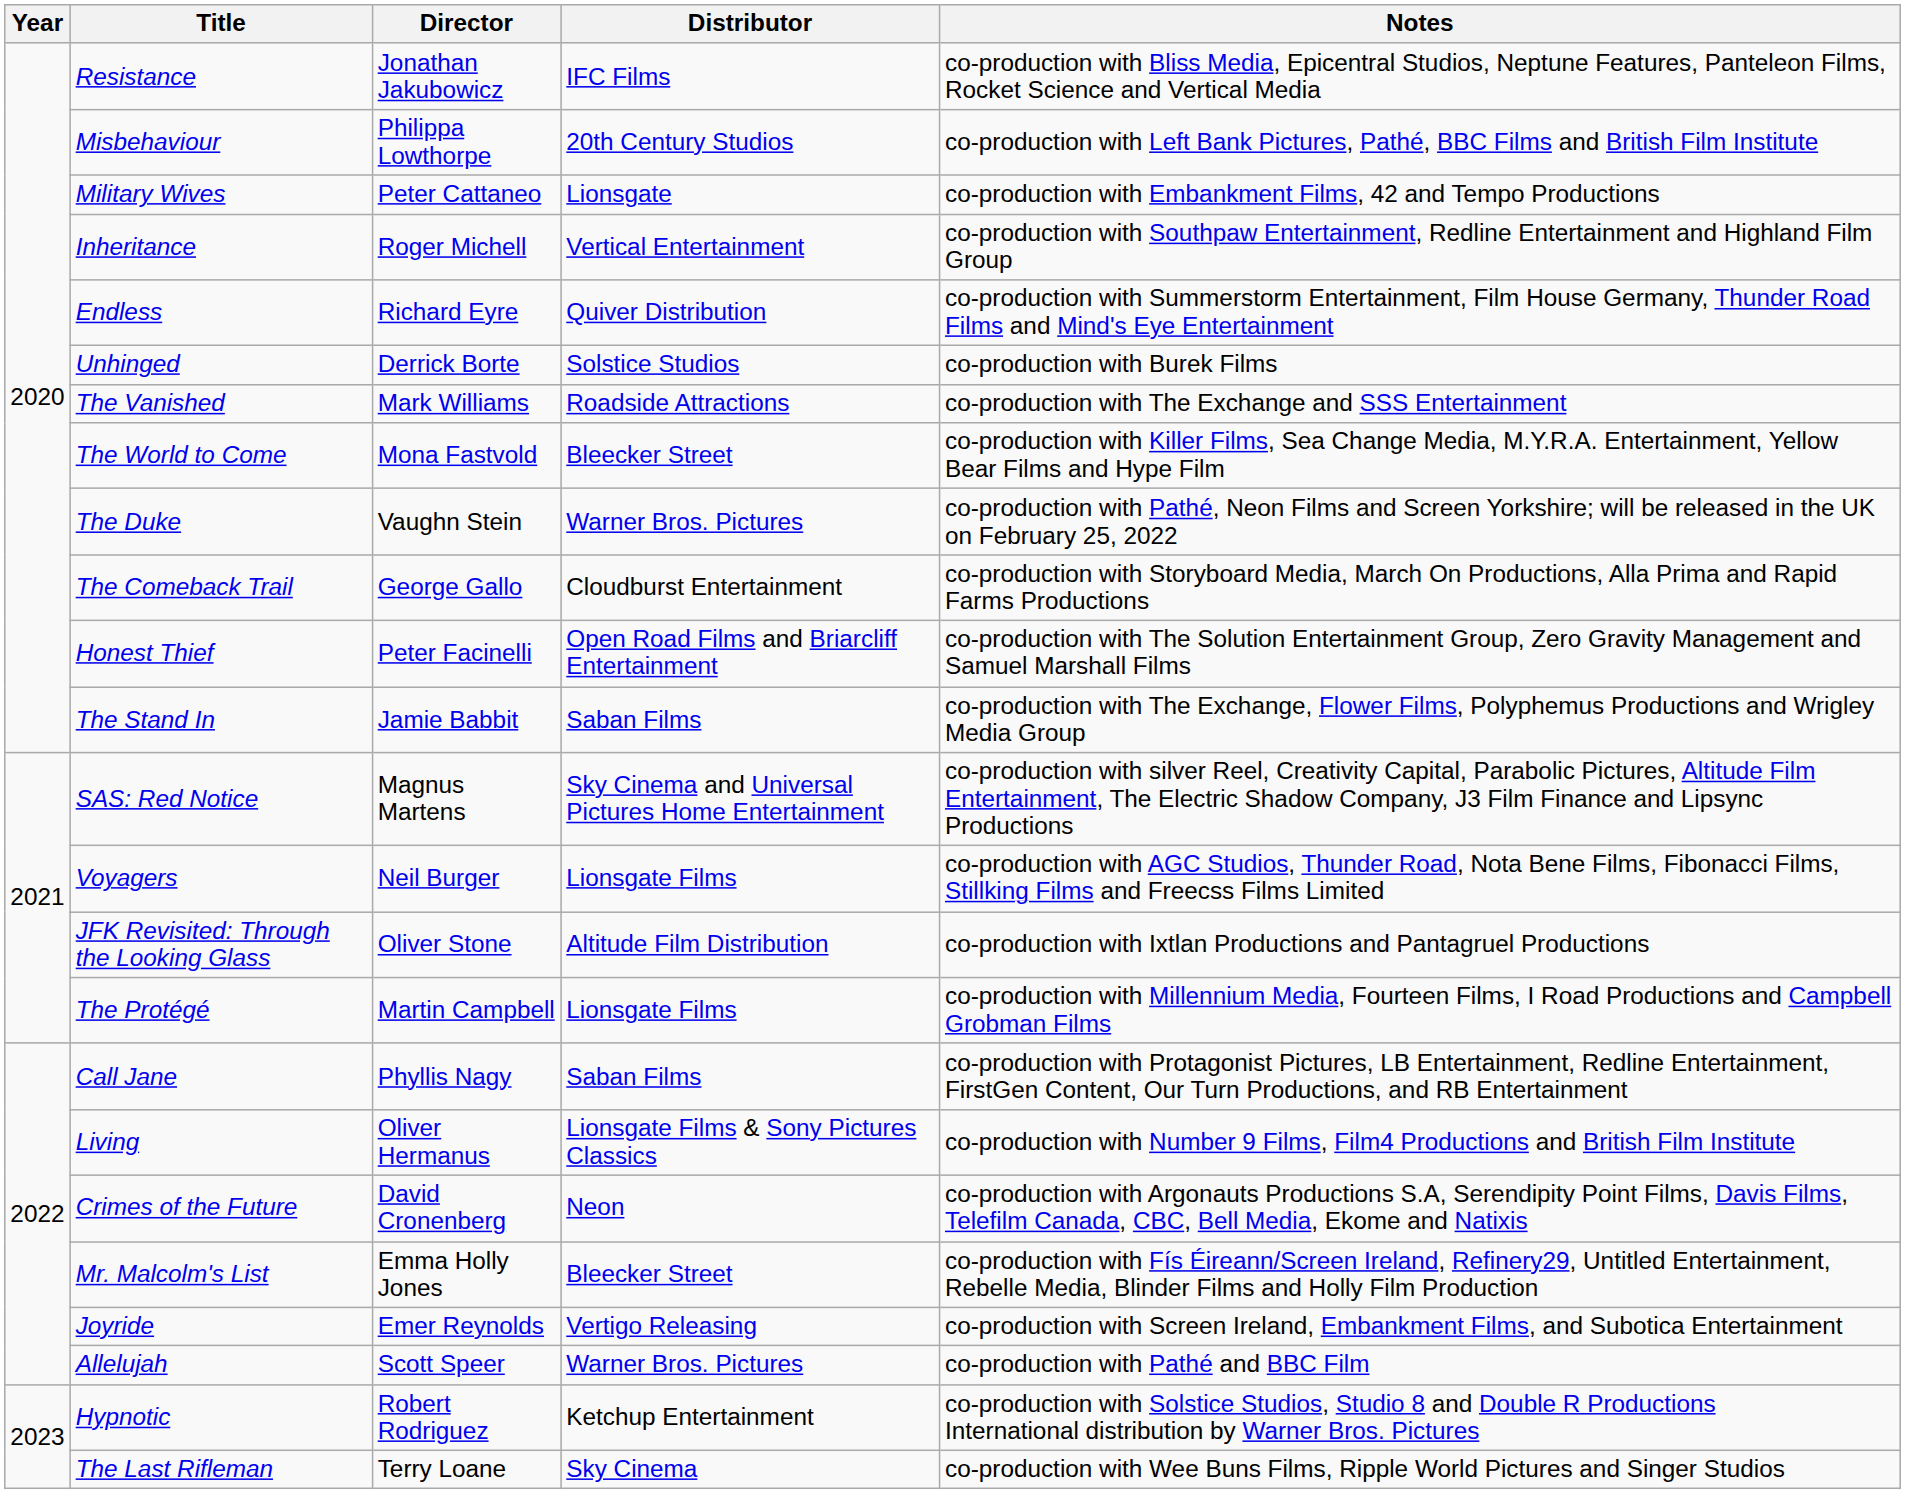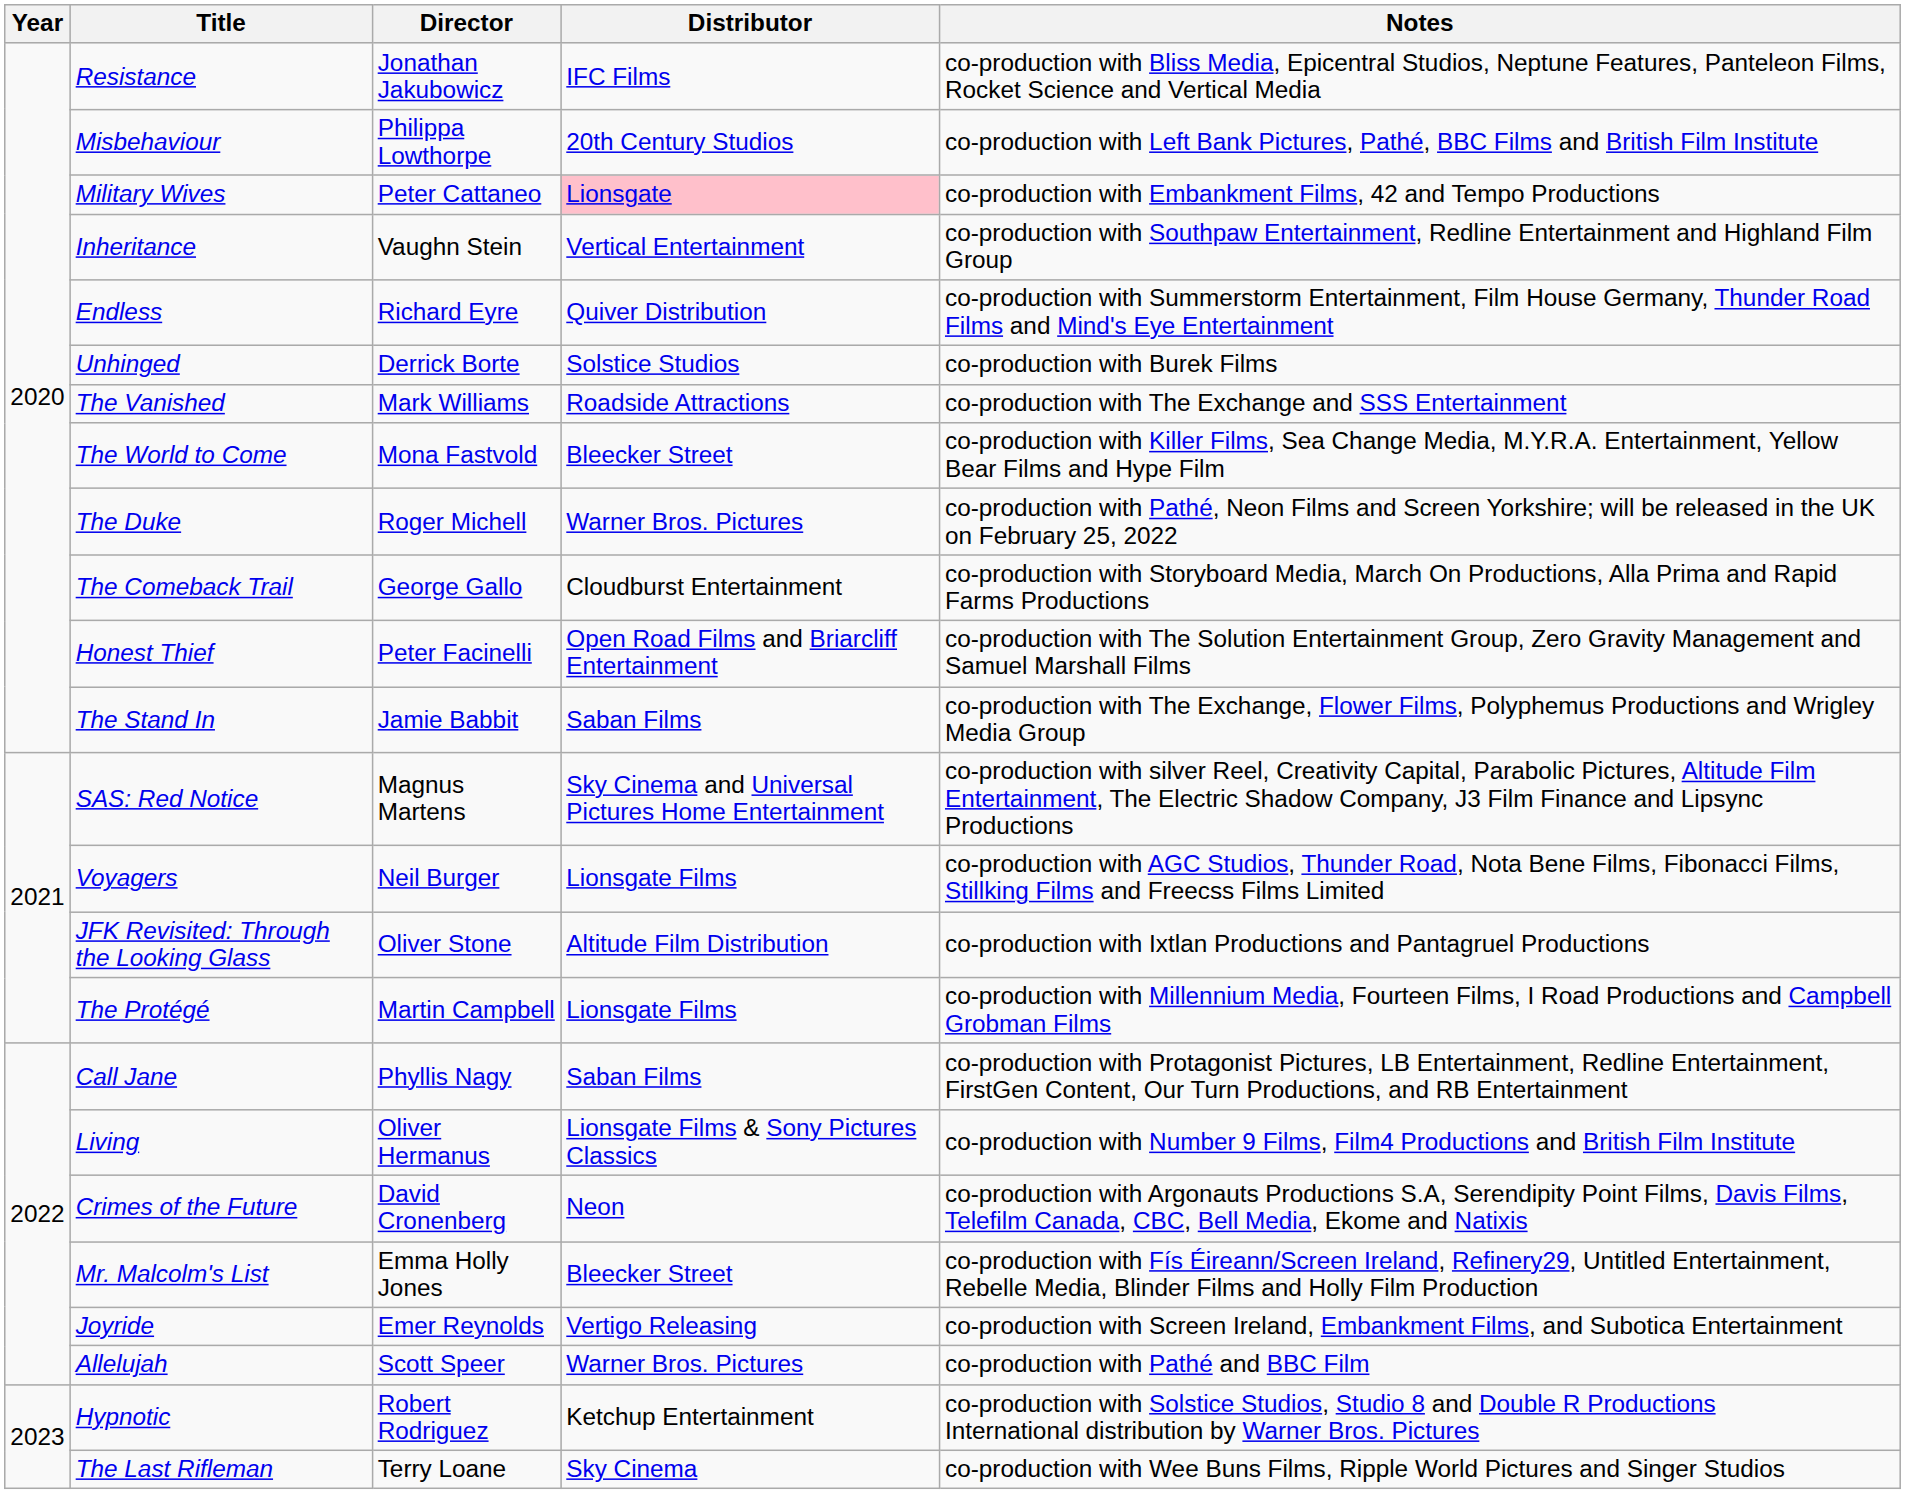(619, 194) no background -> (619, 194) pink background
(452, 246) Roger Michell -> (450, 246) Vaughn Stein
(450, 521) Vaughn Stein -> (452, 521) Roger Michell
